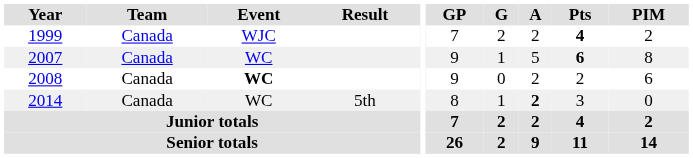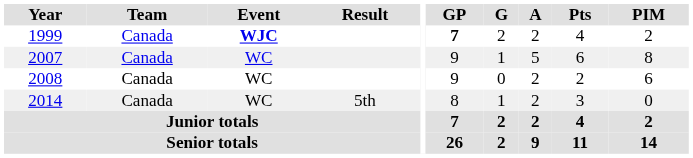(259, 36) normal -> (259, 36) bold
(454, 36) normal -> (454, 36) bold
(580, 36) bold -> (580, 36) normal
(580, 57) bold -> (580, 57) normal
(259, 78) bold -> (259, 78) normal
(535, 100) bold -> (535, 100) normal
